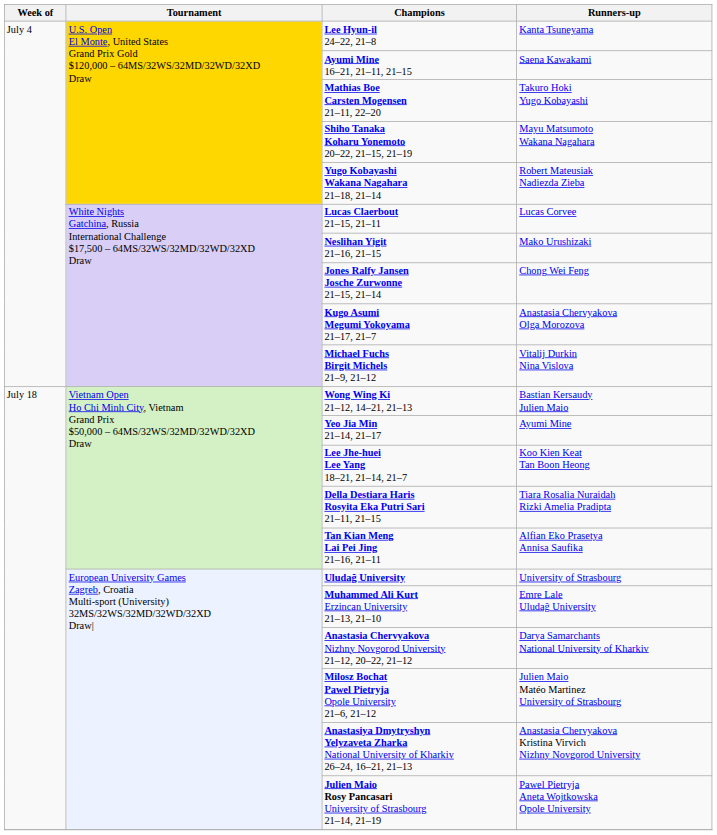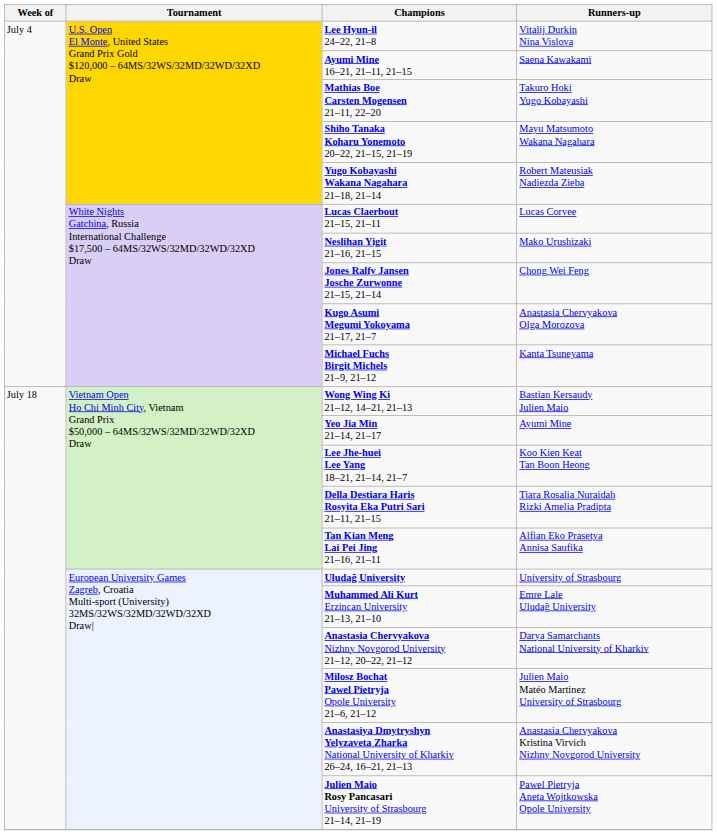(556, 29) Kanta Tsuneyama -> (548, 35) Vitalij Durkin Nina Vislova
(548, 359) Vitalij Durkin Nina Vislova -> (556, 353) Kanta Tsuneyama
